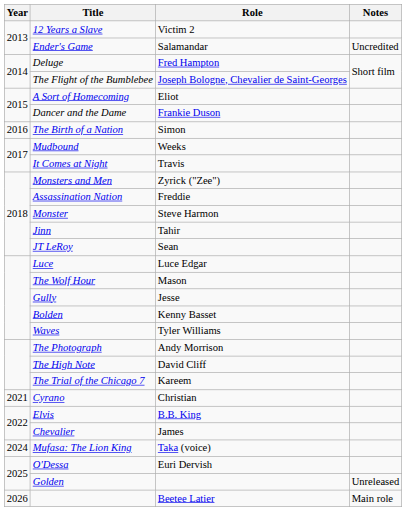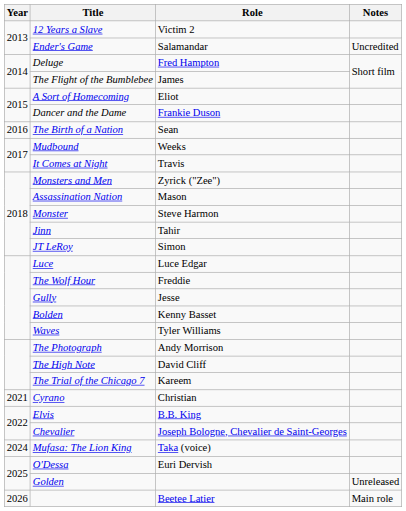(252, 79) Joseph Bologne, Chevalier de Saint-Georges -> (171, 79) James
(172, 130) Simon -> (168, 130) Sean
(174, 197) Freddie -> (172, 197) Mason
(168, 247) Sean -> (172, 247) Simon
(172, 280) Mason -> (174, 280) Freddie
(171, 431) James -> (252, 431) Joseph Bologne, Chevalier de Saint-Georges
